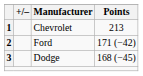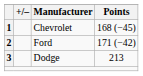(116, 27) 213 -> (116, 27) 168 (−45)
(116, 58) 168 (−45) -> (116, 58) 213
